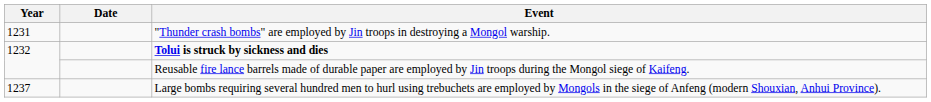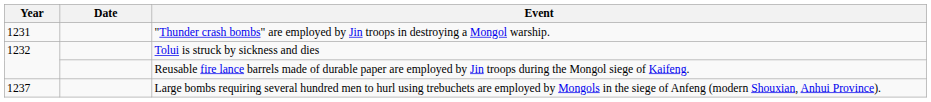(241, 50) bold -> (237, 50) normal
